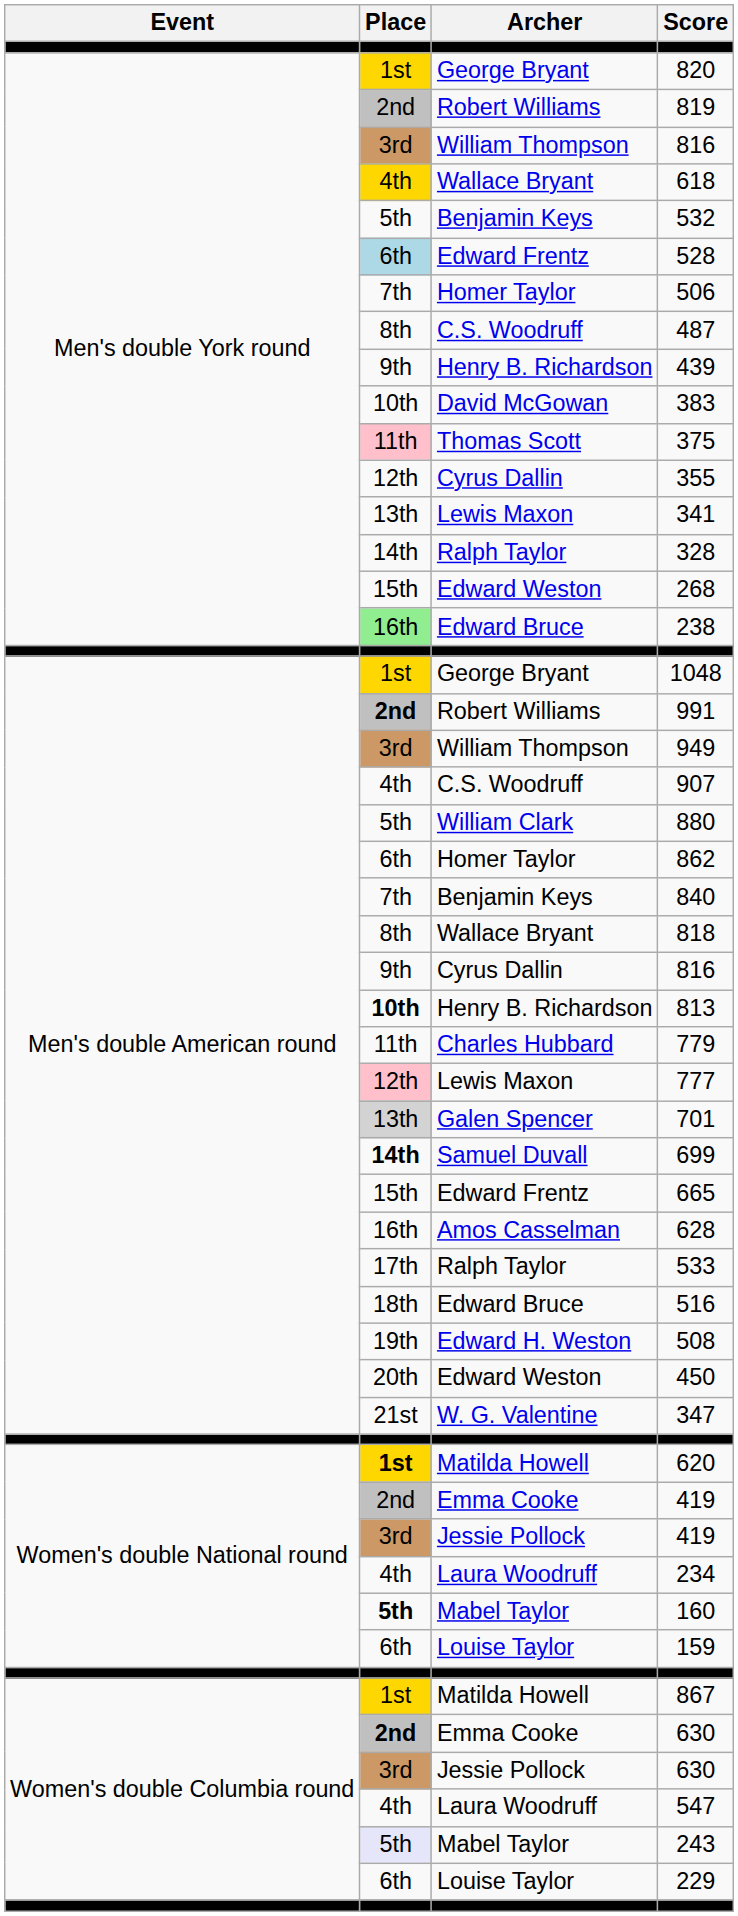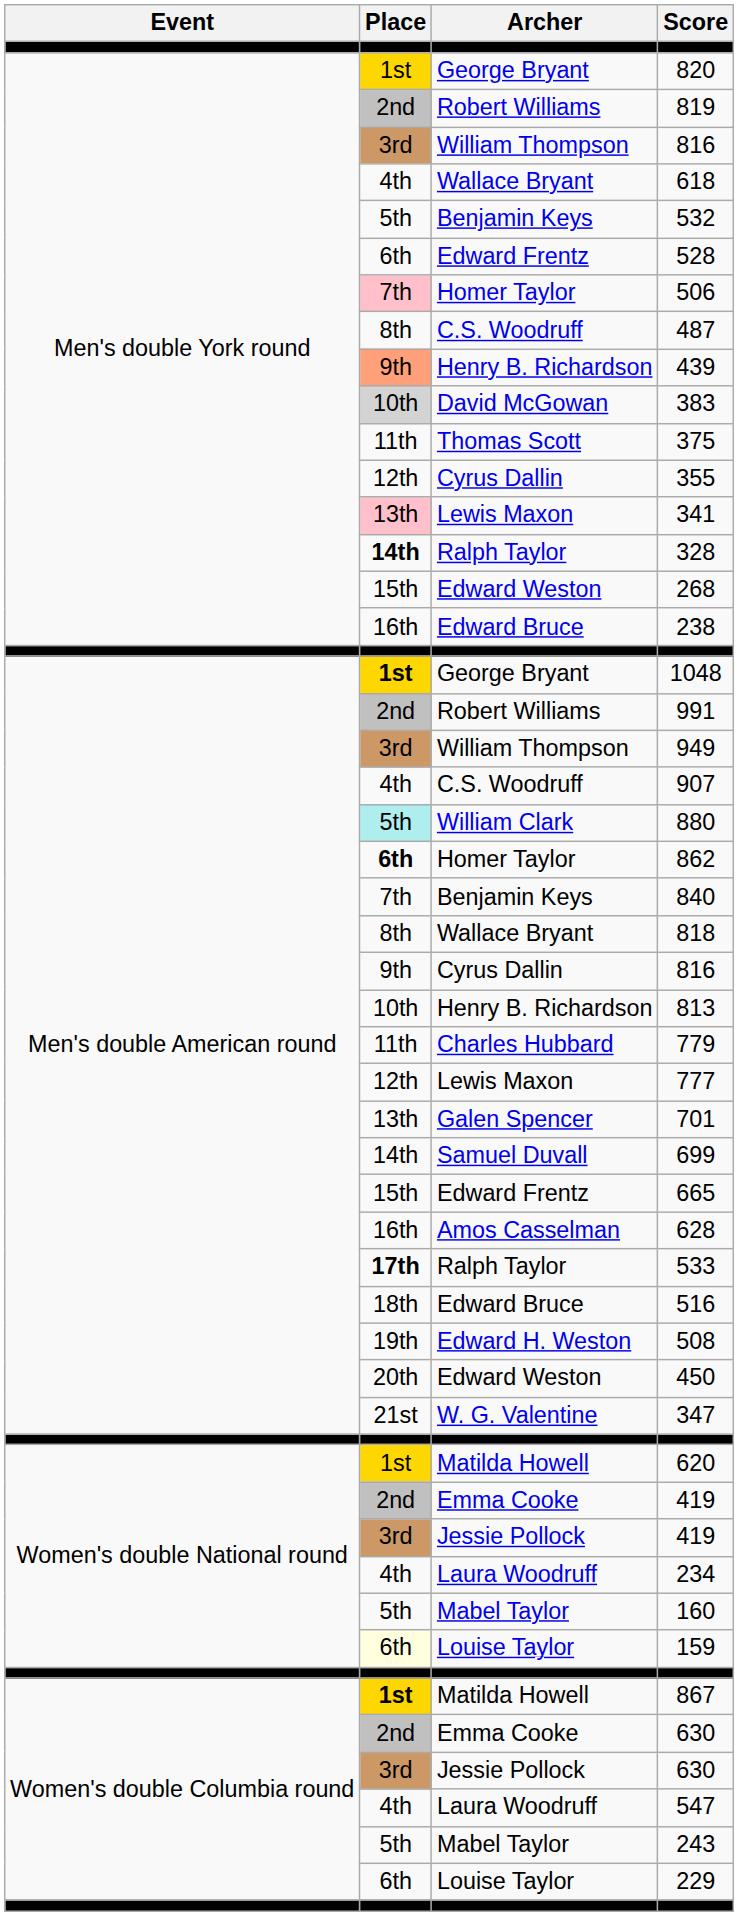(396, 181) gold background -> (396, 181) no background
(396, 256) lightblue background -> (396, 256) no background
(396, 293) no background -> (396, 293) pink background
(396, 367) no background -> (396, 367) lightsalmon background
(396, 404) no background -> (396, 404) lightgrey background
(396, 441) pink background -> (396, 441) no background
(396, 515) no background -> (396, 515) pink background
(396, 552) normal -> (396, 552) bold
(396, 626) lightgreen background -> (396, 626) no background
(396, 674) normal -> (396, 674) bold
(396, 711) bold -> (396, 711) normal
(396, 822) no background -> (396, 822) paleturquoise background
(396, 859) normal -> (396, 859) bold
(396, 1007) bold -> (396, 1007) normal
(396, 1081) pink background -> (396, 1081) no background
(396, 1118) lightgrey background -> (396, 1118) no background
(396, 1155) bold -> (396, 1155) normal
(396, 1267) normal -> (396, 1267) bold
(396, 1463) bold -> (396, 1463) normal
(396, 1611) bold -> (396, 1611) normal
(396, 1648) no background -> (396, 1648) lightyellow background
(396, 1696) normal -> (396, 1696) bold
(396, 1733) bold -> (396, 1733) normal
(396, 1844) lavender background -> (396, 1844) no background
